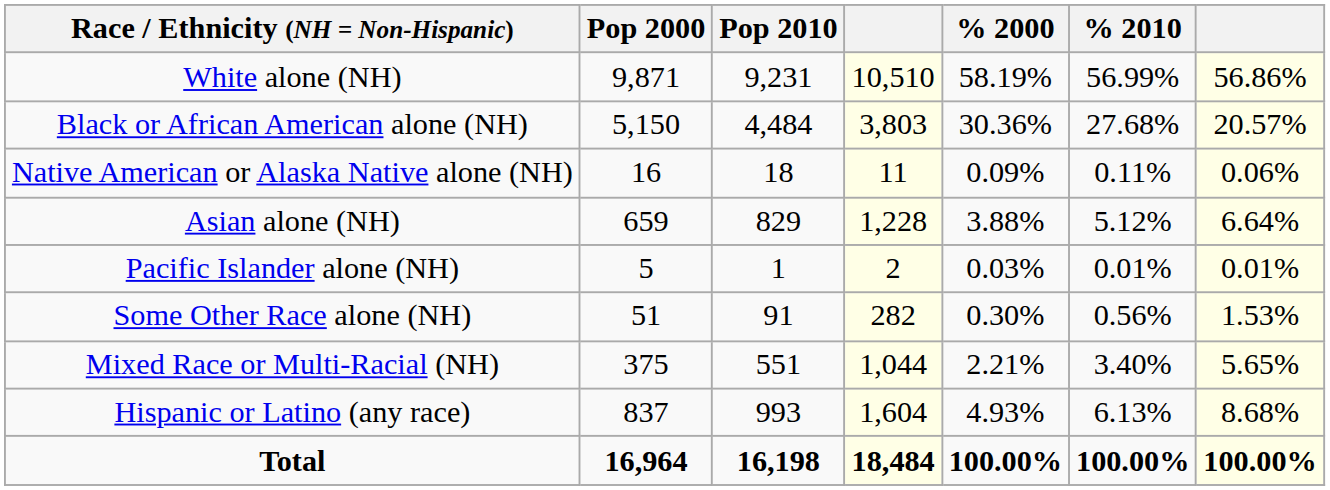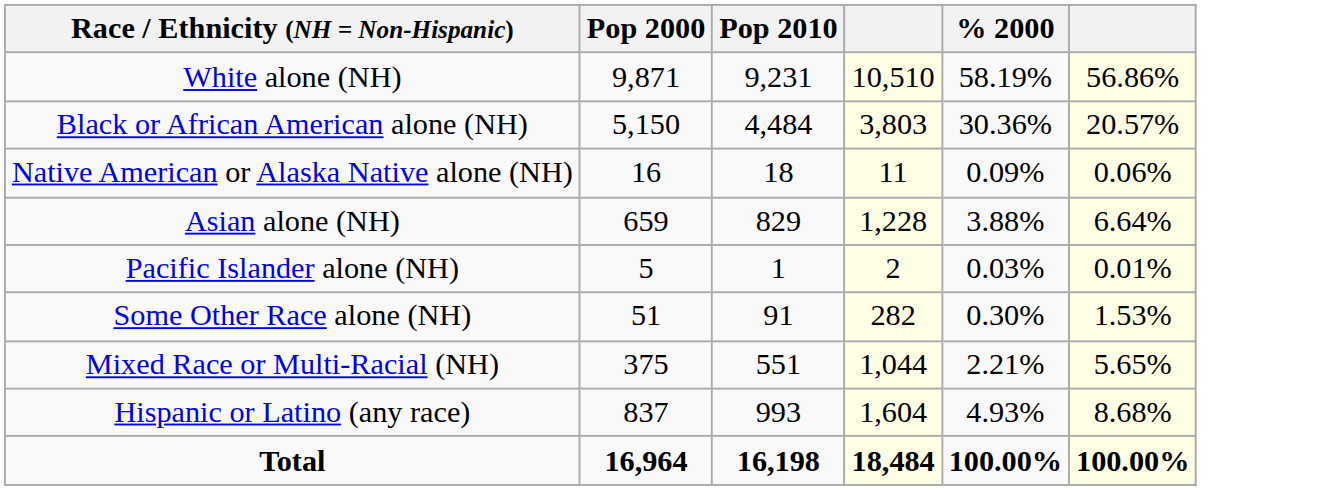- column: (1133, 28)
